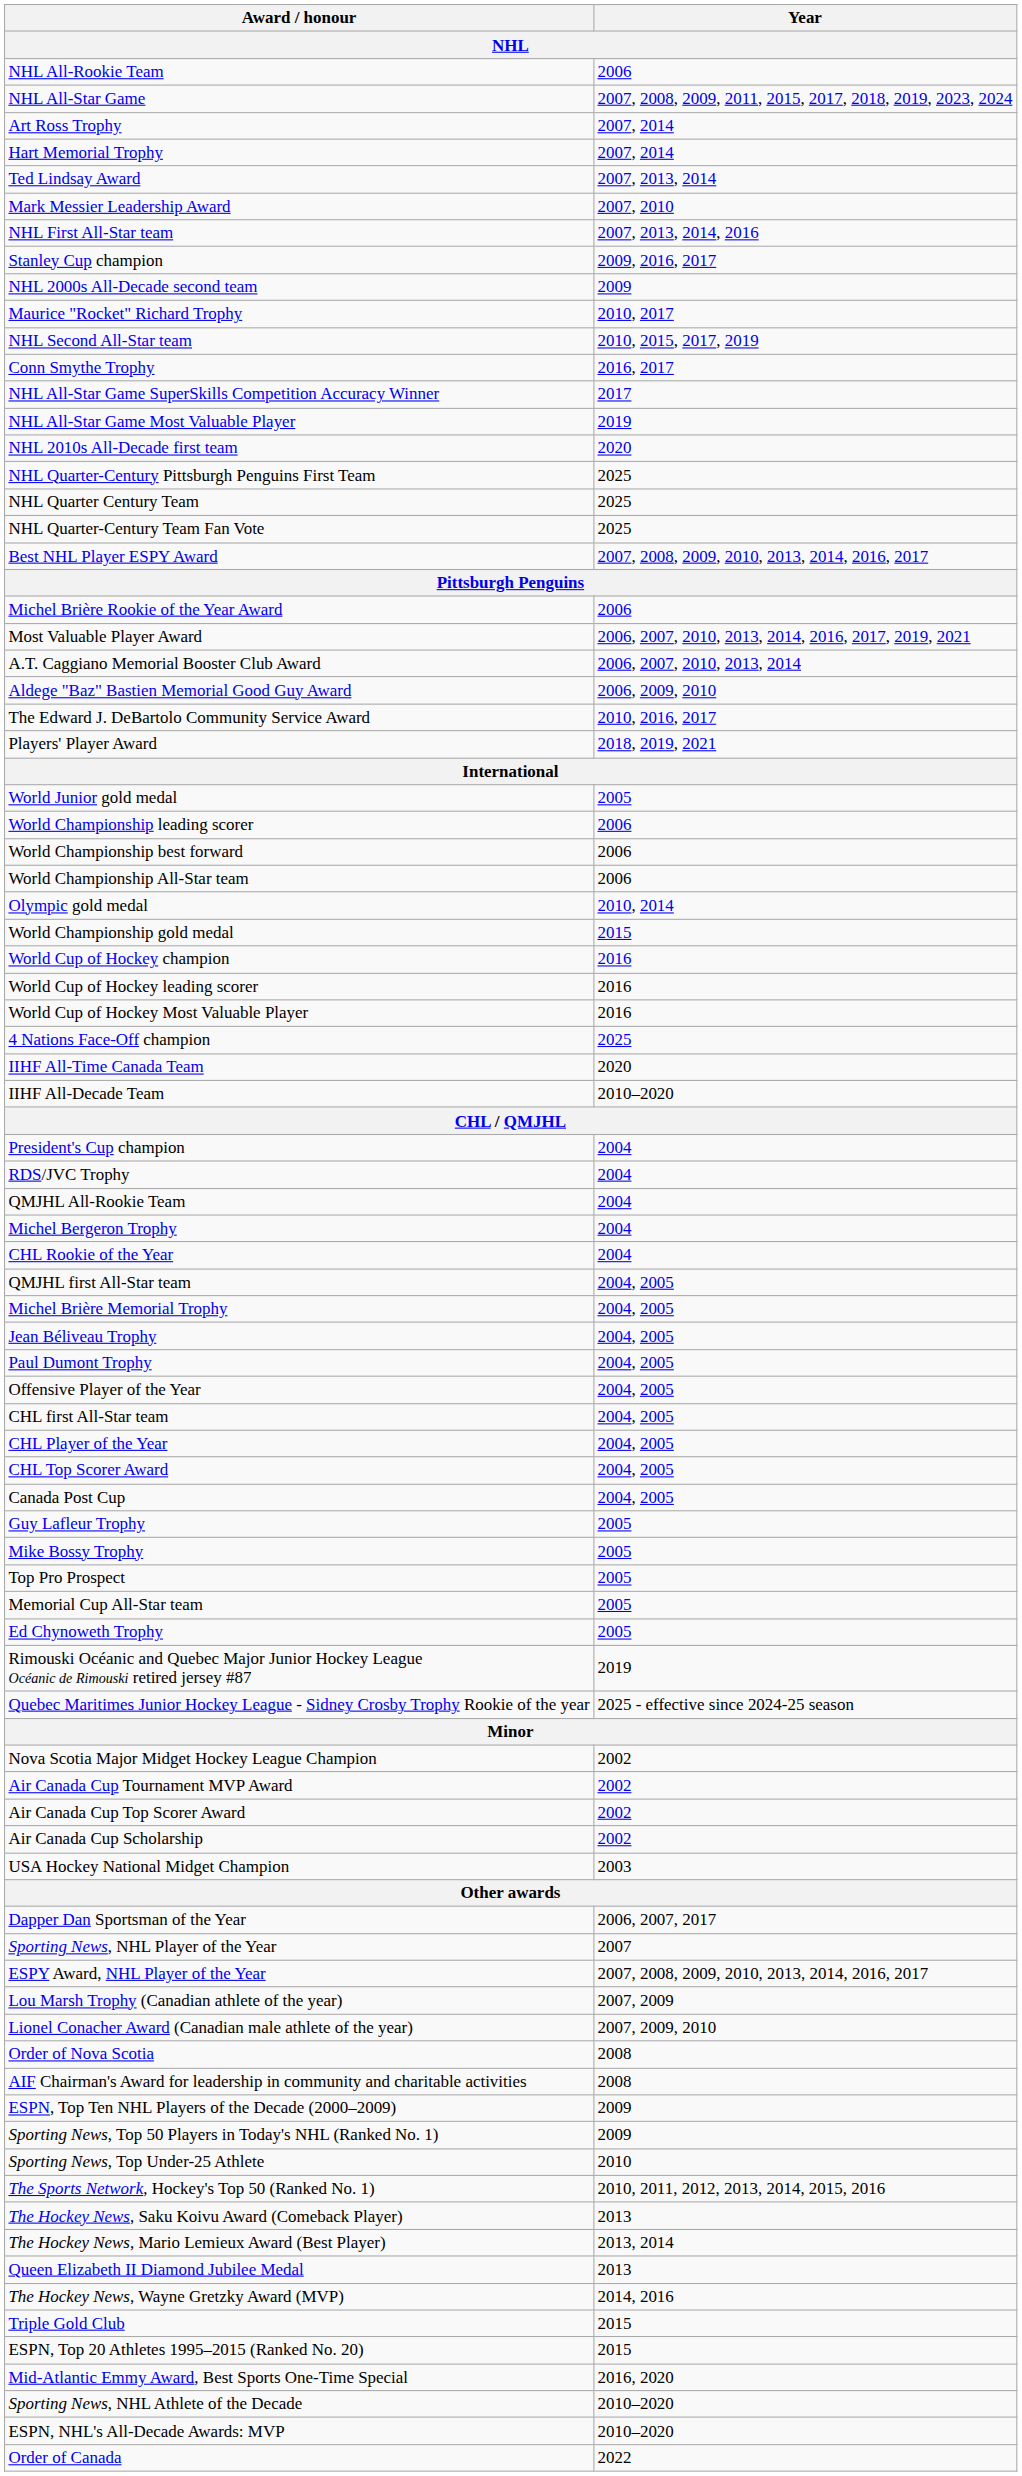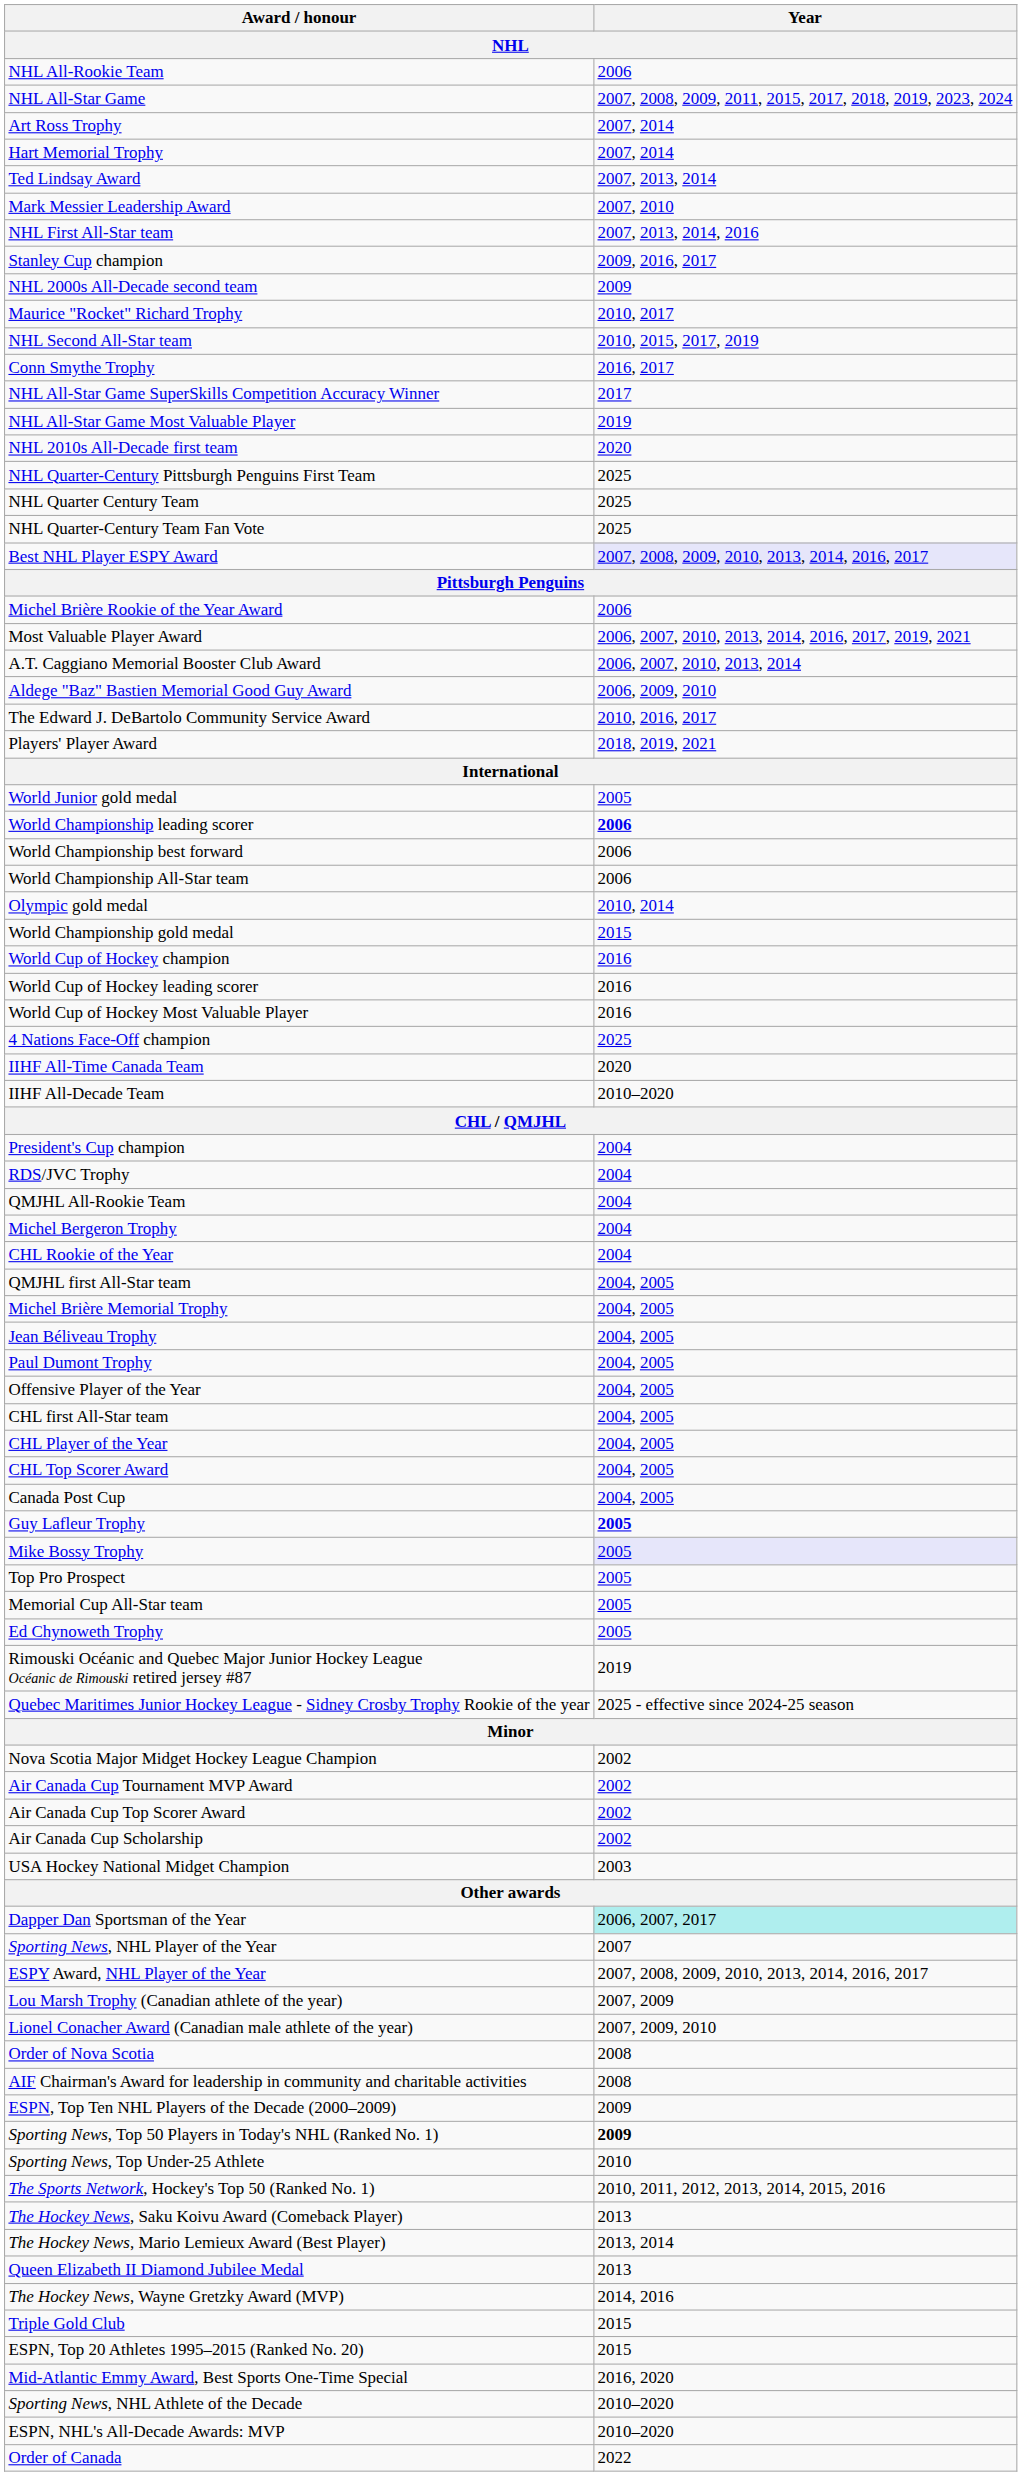(763, 555) no background -> (763, 555) lavender background
(614, 824) normal -> (614, 824) bold
(614, 1524) normal -> (614, 1524) bold
(614, 1551) no background -> (614, 1551) lavender background
(657, 1919) no background -> (657, 1919) paleturquoise background
(614, 2135) normal -> (614, 2135) bold
